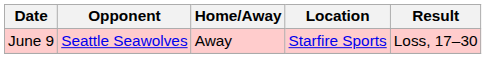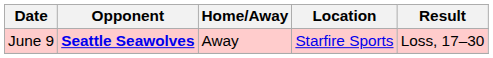(124, 41) normal -> (128, 41) bold
